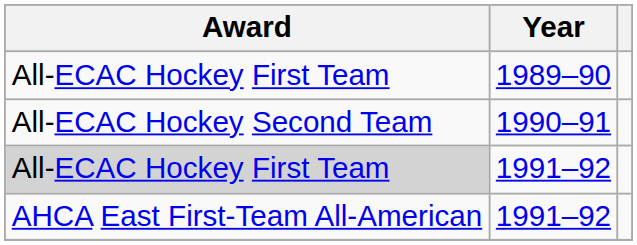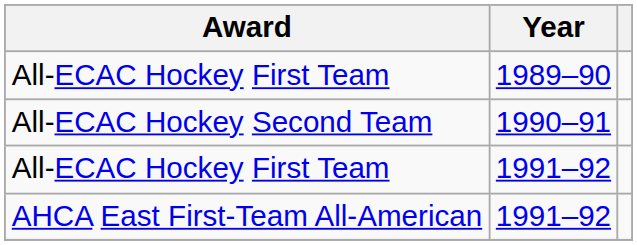(201, 168) lightgrey background -> (201, 168) no background
